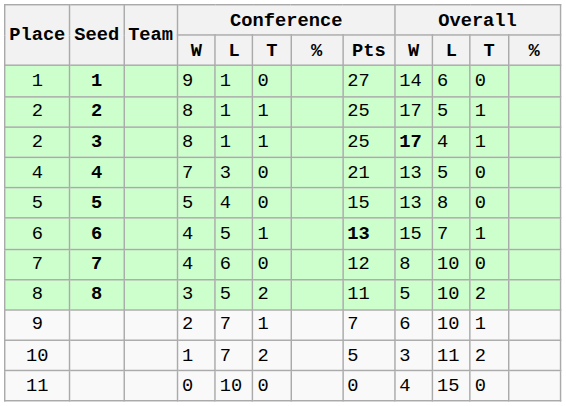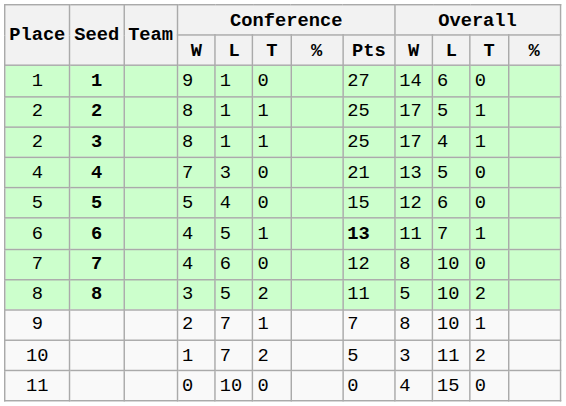(411, 142) bold -> (411, 142) normal
(411, 203) 13 -> (411, 203) 12
(443, 203) 8 -> (443, 203) 6
(411, 234) 15 -> (411, 234) 11
(405, 325) 6 -> (405, 325) 8
